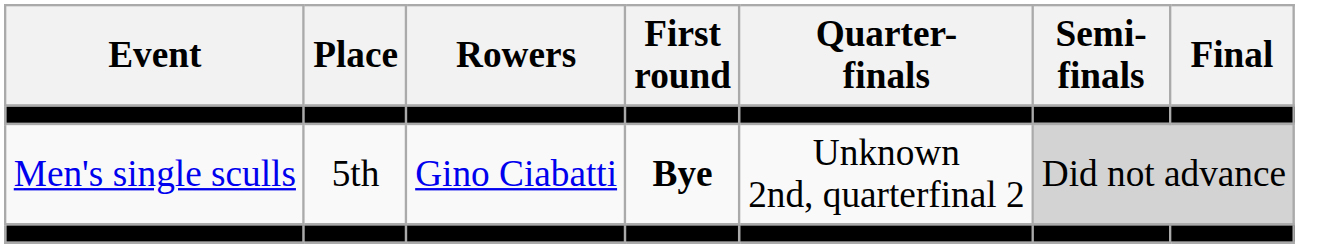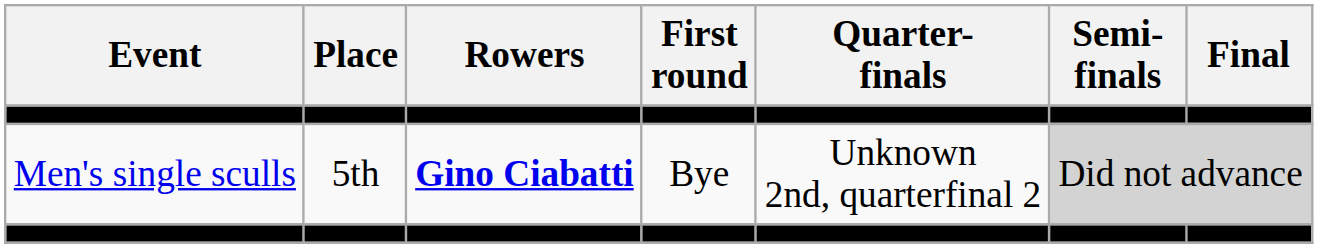(516, 173) normal -> (524, 173) bold
(683, 173) bold -> (699, 173) normal
